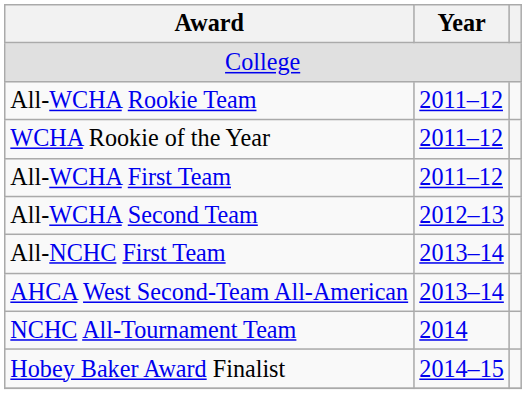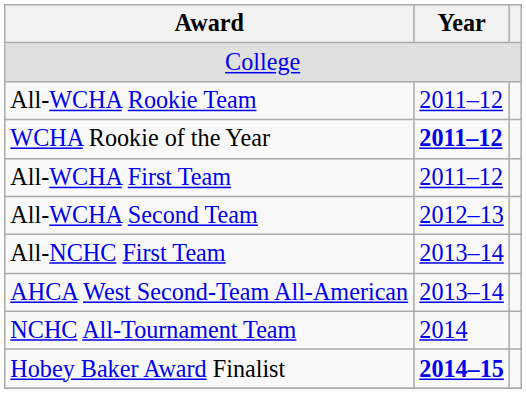(461, 138) normal -> (461, 138) bold
(462, 368) normal -> (462, 368) bold
